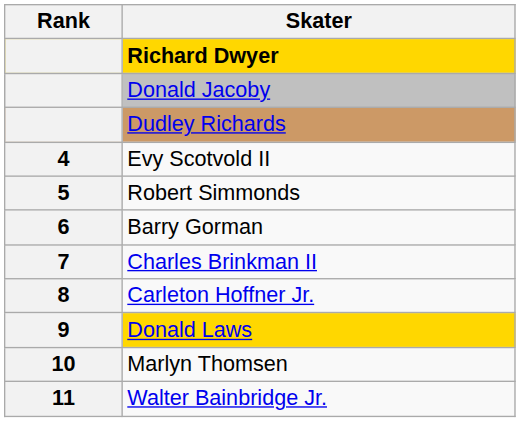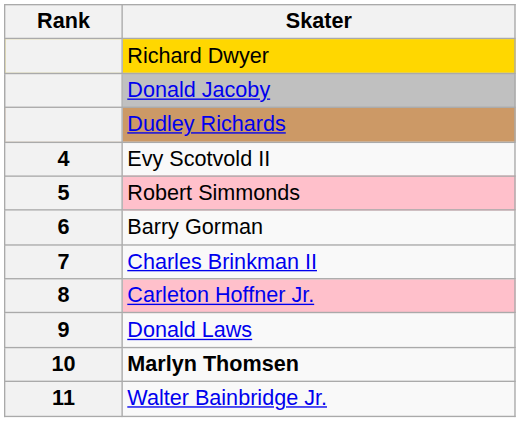(203, 55) bold -> (198, 55) normal
(214, 192) no background -> (214, 192) pink background
(221, 295) no background -> (221, 295) pink background
(190, 329) gold background -> (190, 329) no background
(208, 364) normal -> (213, 364) bold
